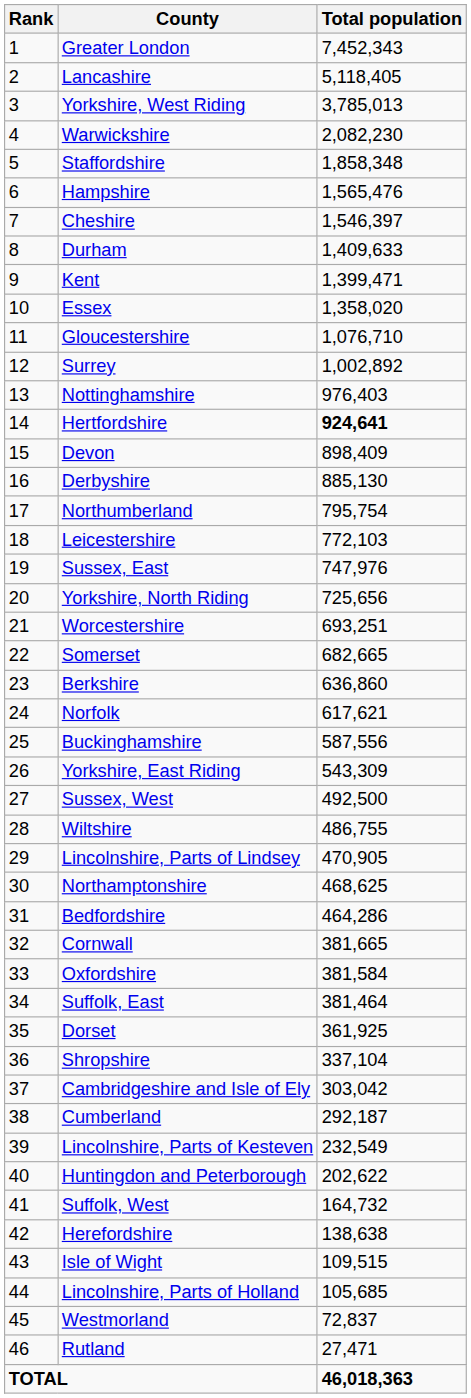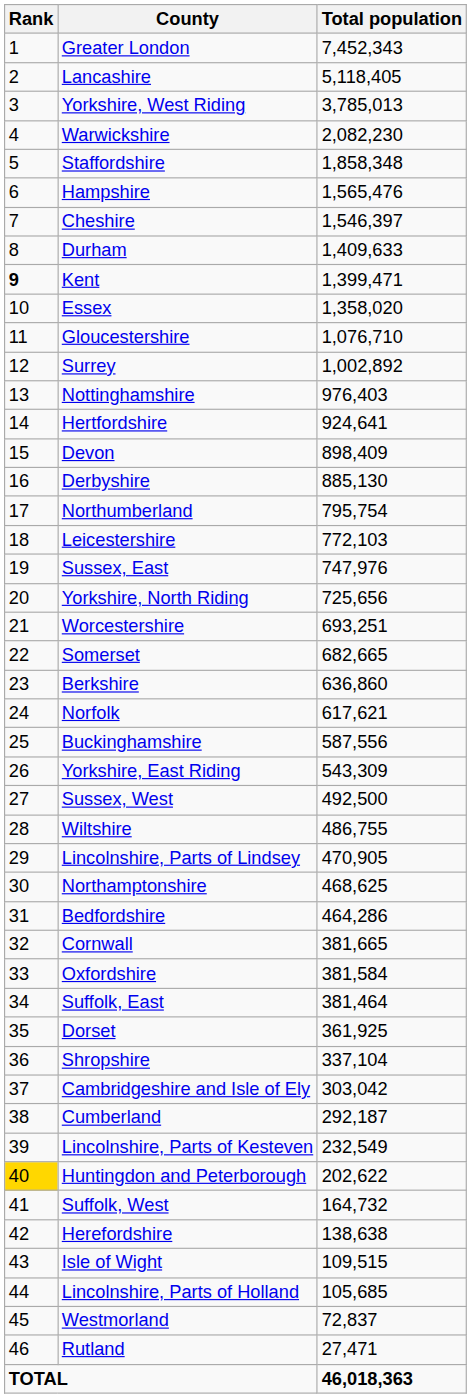(14, 279) normal -> (14, 279) bold
(355, 423) bold -> (355, 423) normal
(19, 1176) no background -> (19, 1176) gold background
